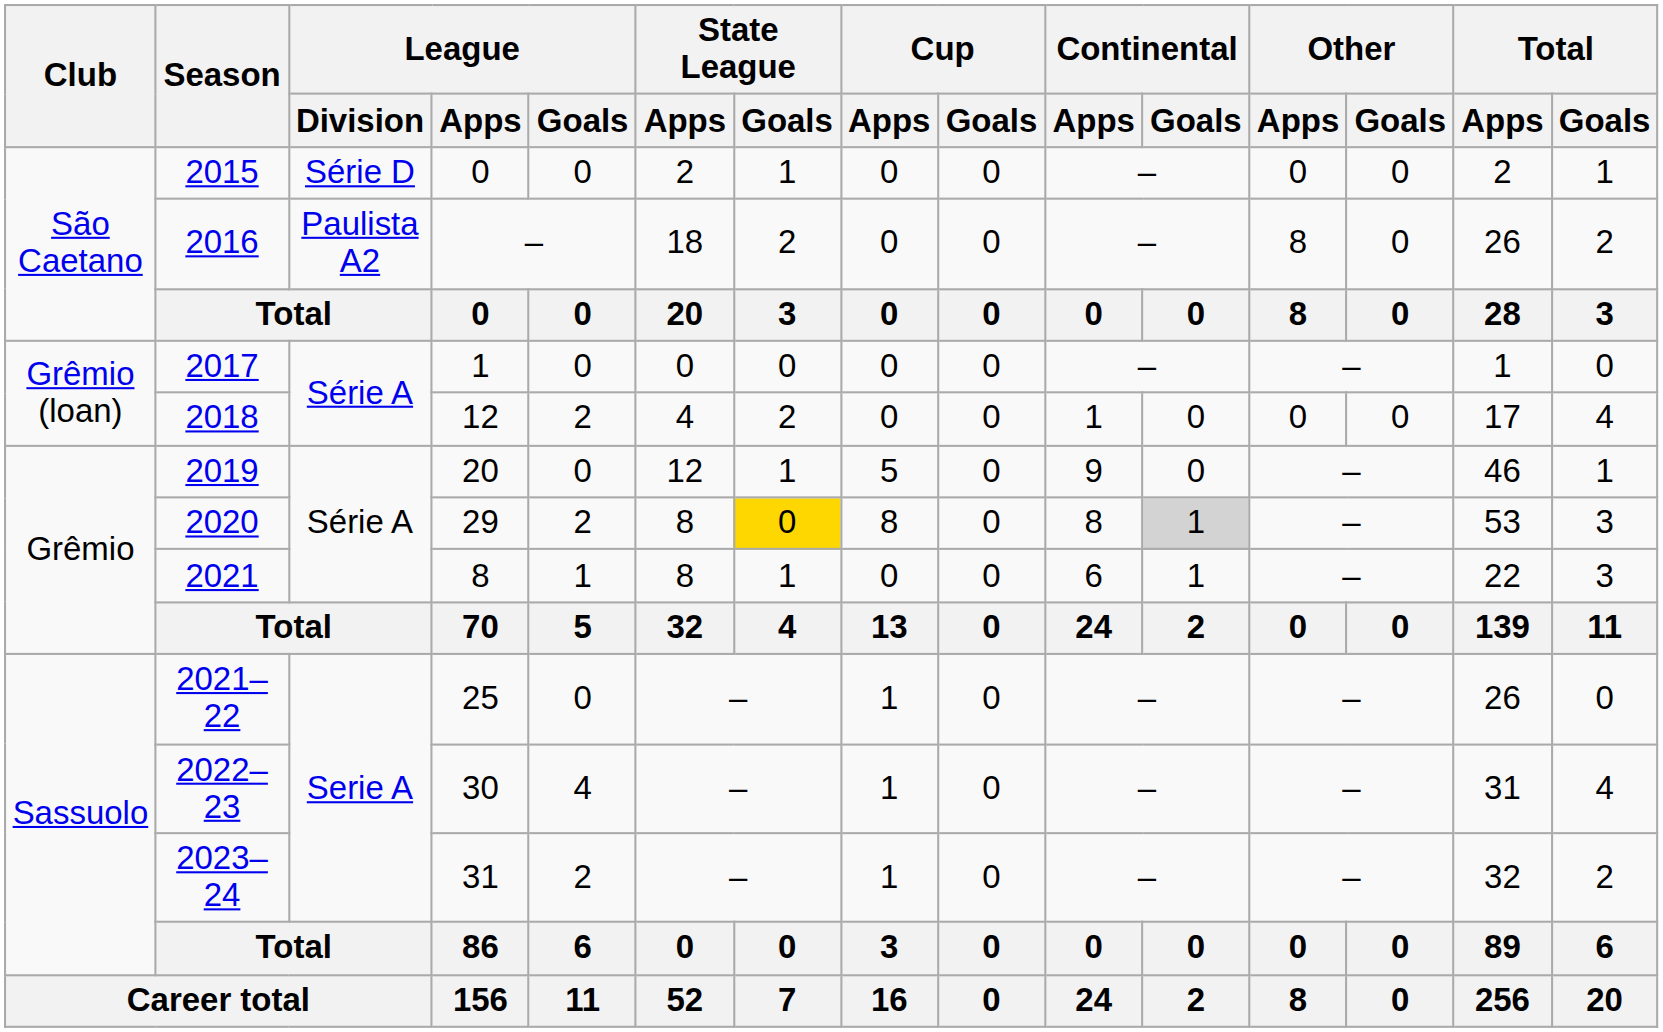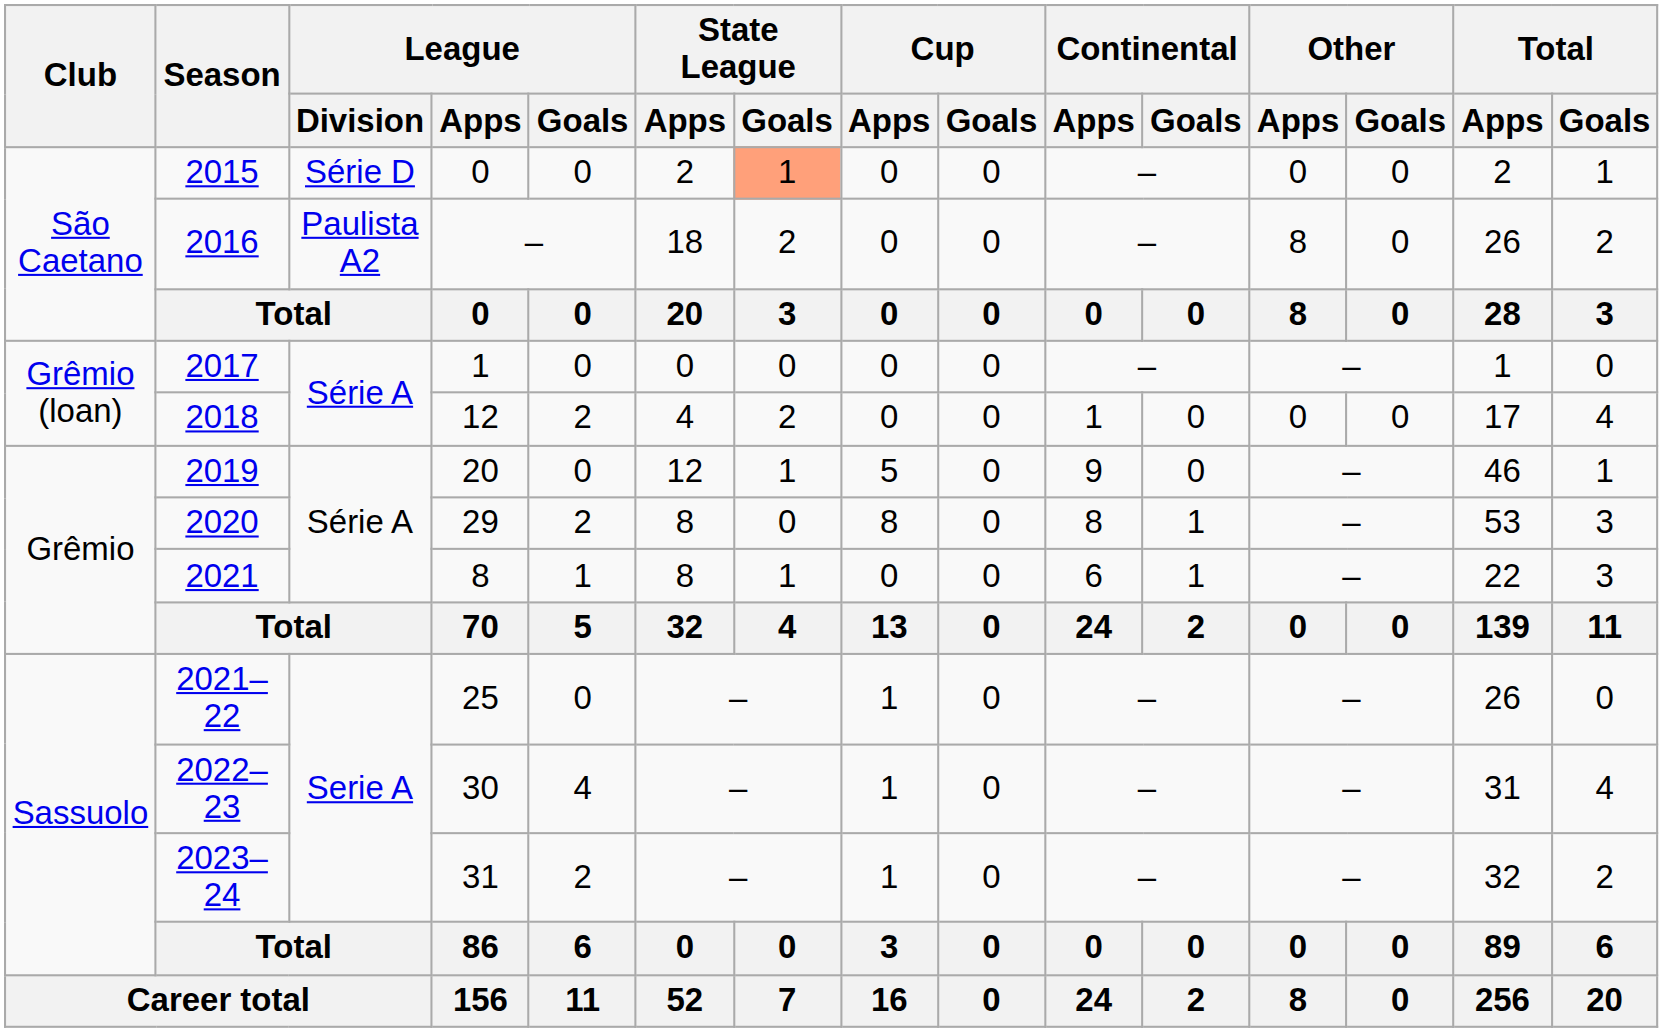(787, 172) no background -> (787, 172) lightsalmon background
(787, 522) gold background -> (787, 522) no background
(1196, 522) lightgrey background -> (1196, 522) no background
